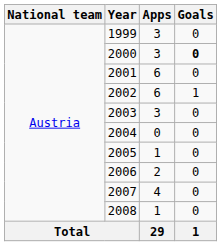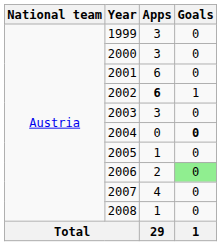(196, 54) bold -> (196, 54) normal
(157, 93) normal -> (157, 93) bold
(196, 133) normal -> (196, 133) bold
(196, 172) no background -> (196, 172) lightgreen background
